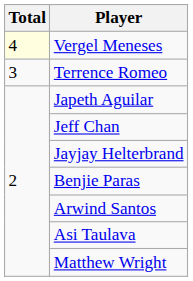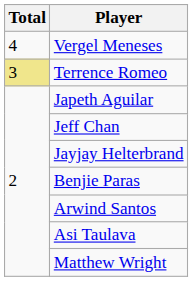(13, 45) lightyellow background -> (13, 45) no background
(13, 72) no background -> (13, 72) khaki background
